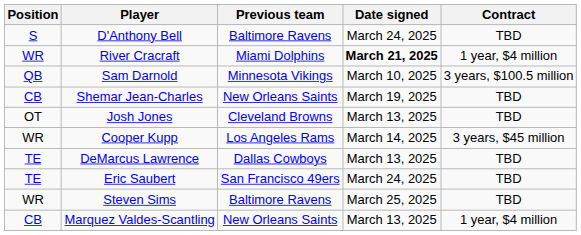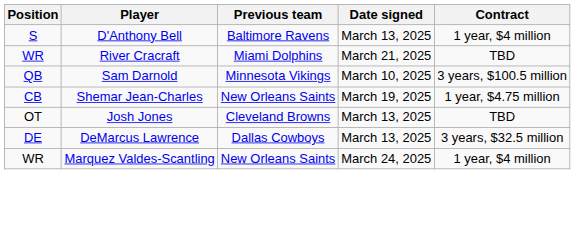(392, 35) March 24, 2025 -> (386, 35) March 13, 2025
(509, 35) TBD -> (502, 35) 1 year, $4 million
(392, 55) bold -> (386, 55) normal
(509, 55) 1 year, $4 million -> (502, 55) TBD
(509, 96) TBD -> (502, 96) 1 year, $4.75 million
- row: (140, 138)
(33, 158) TE -> (33, 138) DE
(509, 158) TBD -> (502, 138) 3 years, $32.5 million
- row: (140, 179)
- row: (140, 199)
(33, 220) CB -> (33, 158) WR
(392, 220) March 13, 2025 -> (386, 158) March 24, 2025
